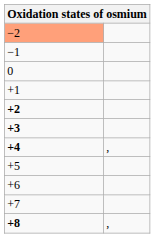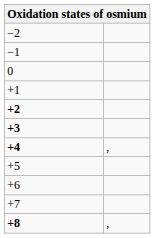(14, 33) lightsalmon background -> (14, 33) no background
